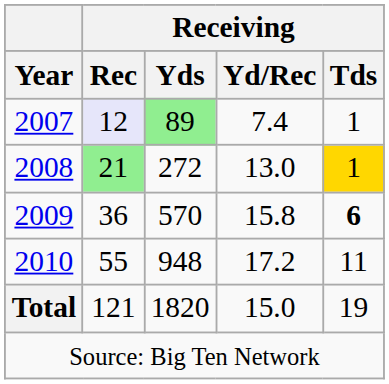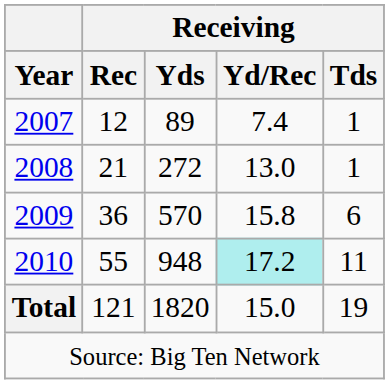(113, 121) lavender background -> (113, 121) no background
(180, 121) lightgreen background -> (180, 121) no background
(113, 167) lightgreen background -> (113, 167) no background
(354, 167) gold background -> (354, 167) no background
(354, 214) bold -> (354, 214) normal
(270, 261) no background -> (270, 261) paleturquoise background
